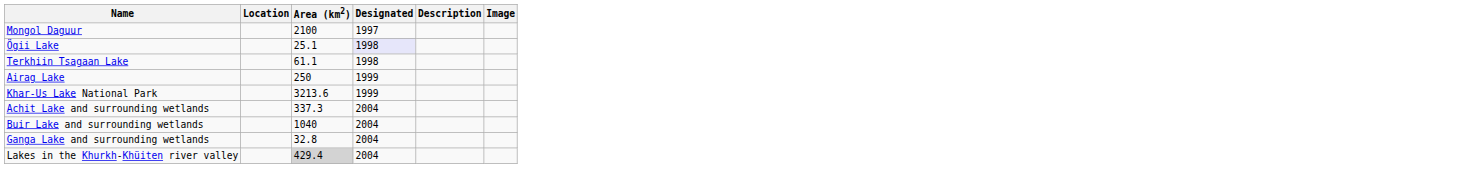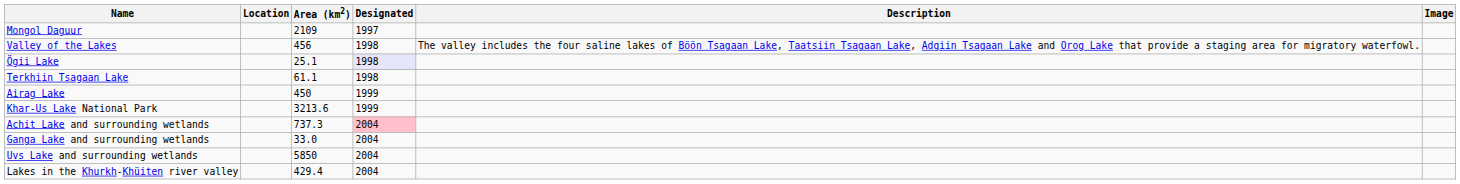(305, 30) 2100 -> (305, 30) 2109
+ row: (62, 46)
(303, 77) 250 -> (303, 93) 450
(308, 109) 337.3 -> (308, 124) 737.3
(367, 109) no background -> (367, 124) pink background
- row: (105, 124)
(305, 140) 32.8 -> (305, 140) 33.0
+ row: (102, 156)
(308, 156) lightgrey background -> (308, 171) no background
